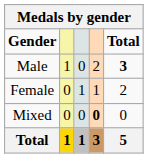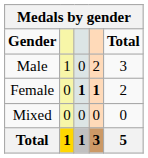(123, 65) bold -> (123, 65) normal
(82, 90) normal -> (82, 90) bold
(96, 90) normal -> (96, 90) bold
(96, 115) bold -> (96, 115) normal
